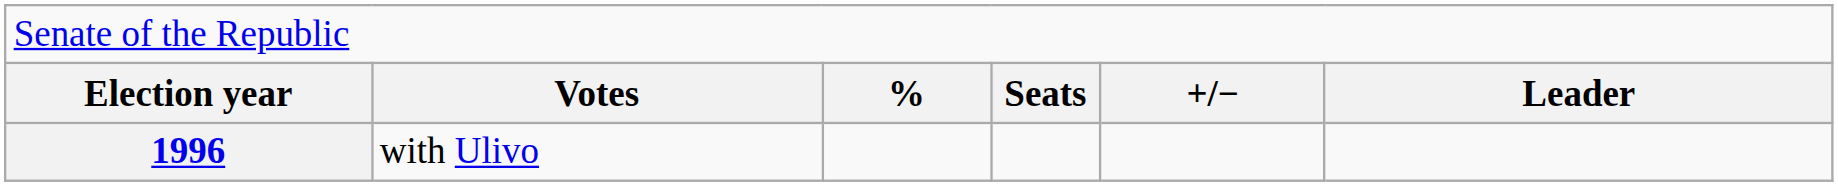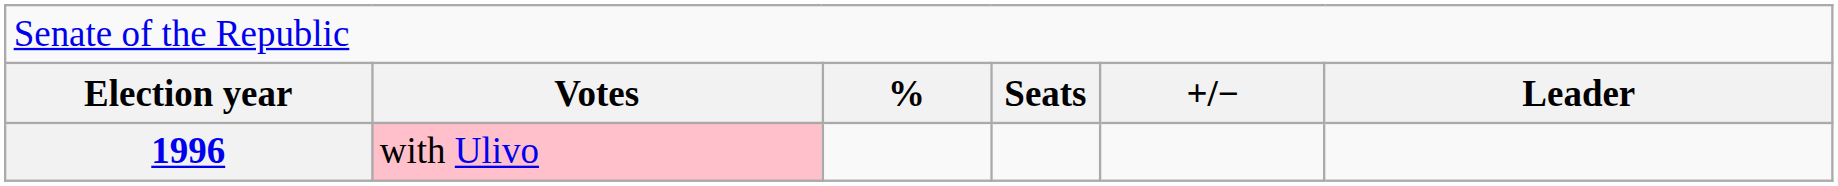(459, 151) no background -> (459, 151) pink background
